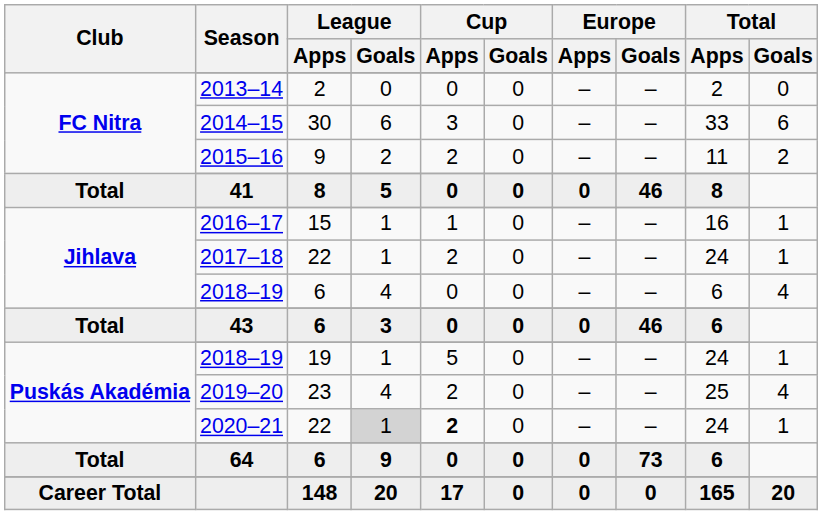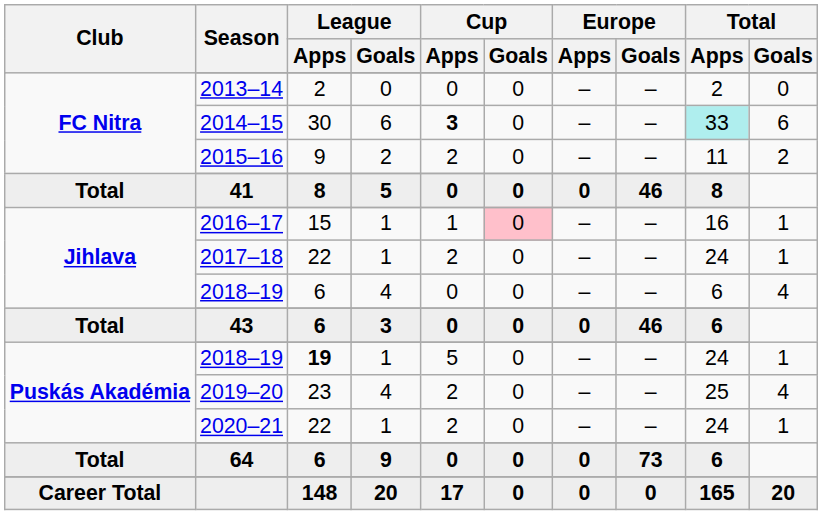(452, 123) normal -> (452, 123) bold
(717, 123) no background -> (717, 123) paleturquoise background
(518, 224) no background -> (518, 224) pink background
(320, 359) normal -> (320, 359) bold
(386, 426) lightgrey background -> (386, 426) no background
(452, 426) bold -> (452, 426) normal
